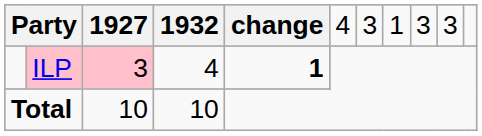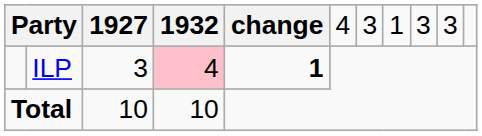(52, 67) pink background -> (52, 67) no background
(141, 67) pink background -> (141, 67) no background
(211, 67) no background -> (211, 67) pink background
